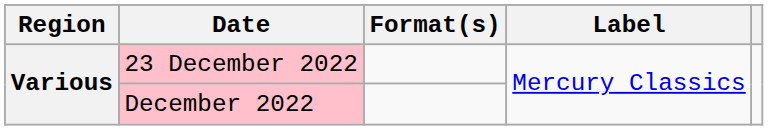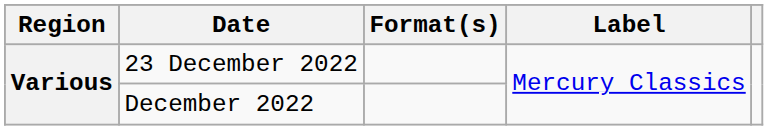(241, 64) pink background -> (241, 64) no background
(219, 104) pink background -> (219, 104) no background
